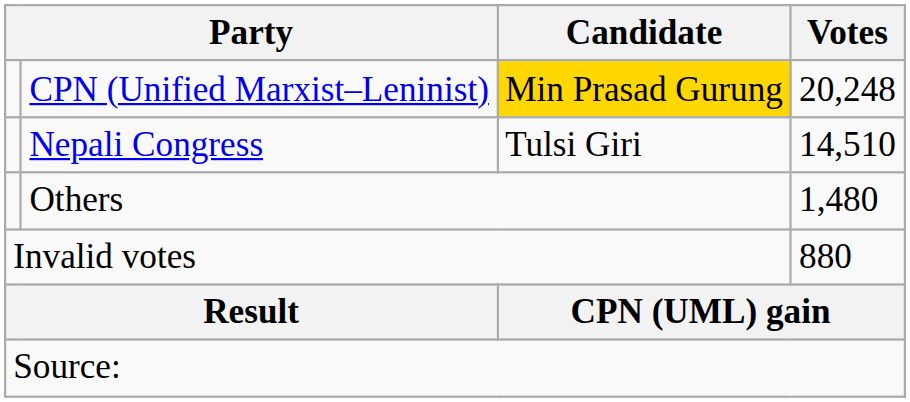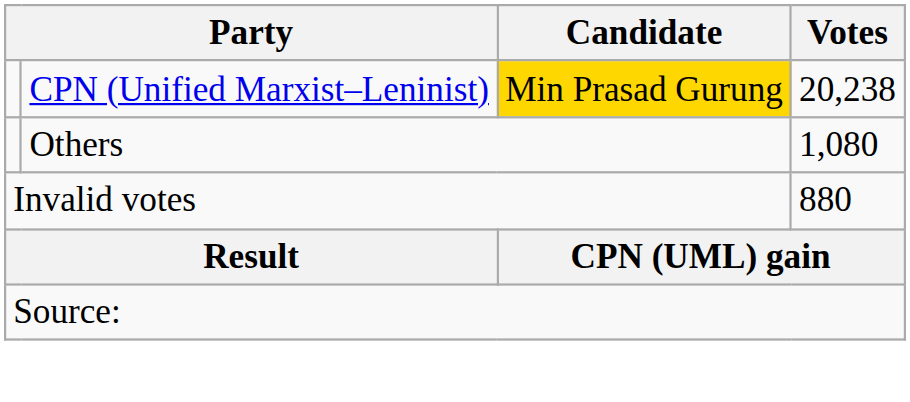(847, 88) 20,248 -> (847, 88) 20,238
- row: (146, 144)
(839, 199) 1,480 -> (839, 144) 1,080
